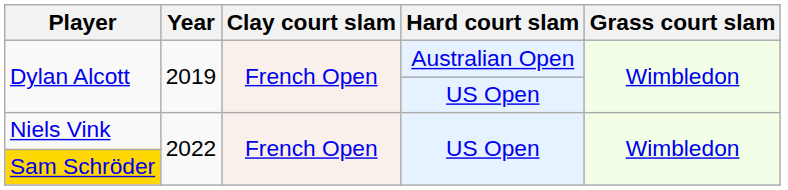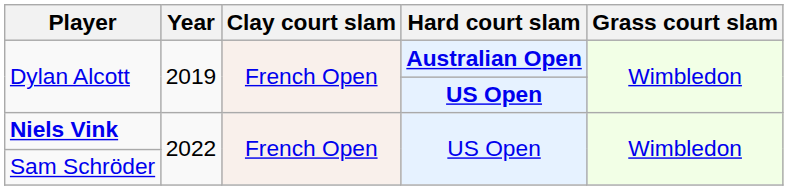(493, 58) normal -> (494, 58) bold
(493, 94) normal -> (494, 94) bold
(60, 130) normal -> (64, 130) bold
(83, 166) gold background -> (83, 166) no background
